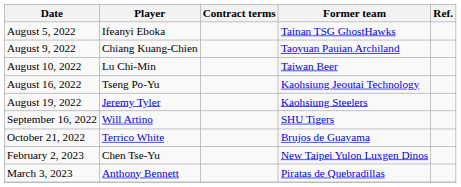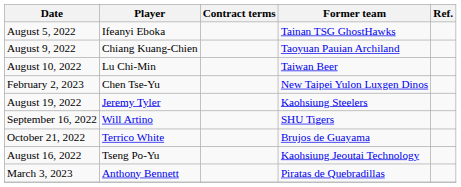rows swapped: (44, 84) <-> (45, 155)
